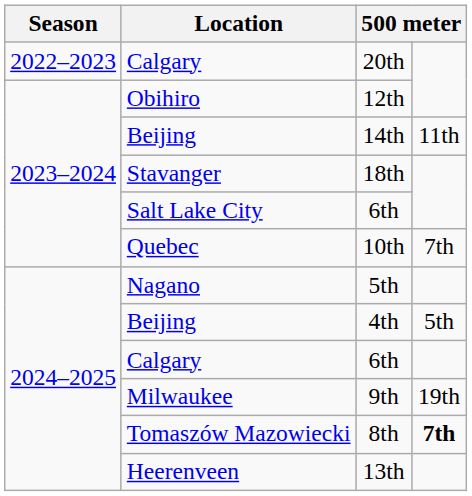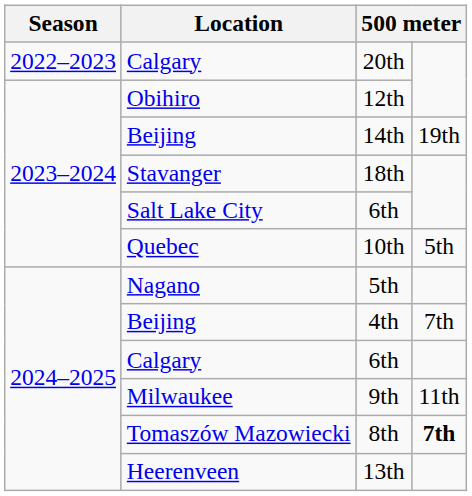(439, 135) 11th -> (439, 135) 19th
(439, 247) 7th -> (439, 247) 5th
(439, 322) 5th -> (439, 322) 7th
(439, 396) 19th -> (439, 396) 11th
